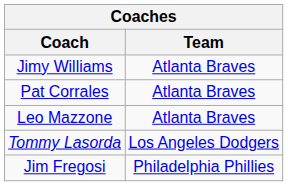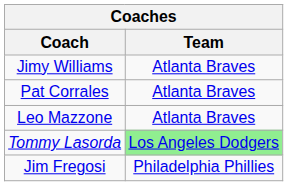(204, 142) no background -> (204, 142) lightgreen background
